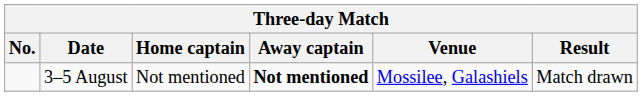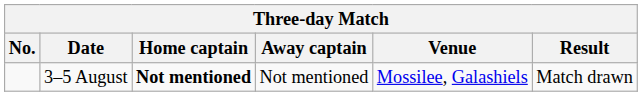(191, 76) normal -> (194, 76) bold
(311, 76) bold -> (314, 76) normal
